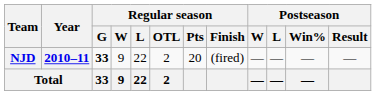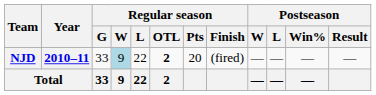(102, 58) bold -> (102, 58) normal
(121, 58) no background -> (121, 58) lightblue background
(167, 58) normal -> (167, 58) bold
